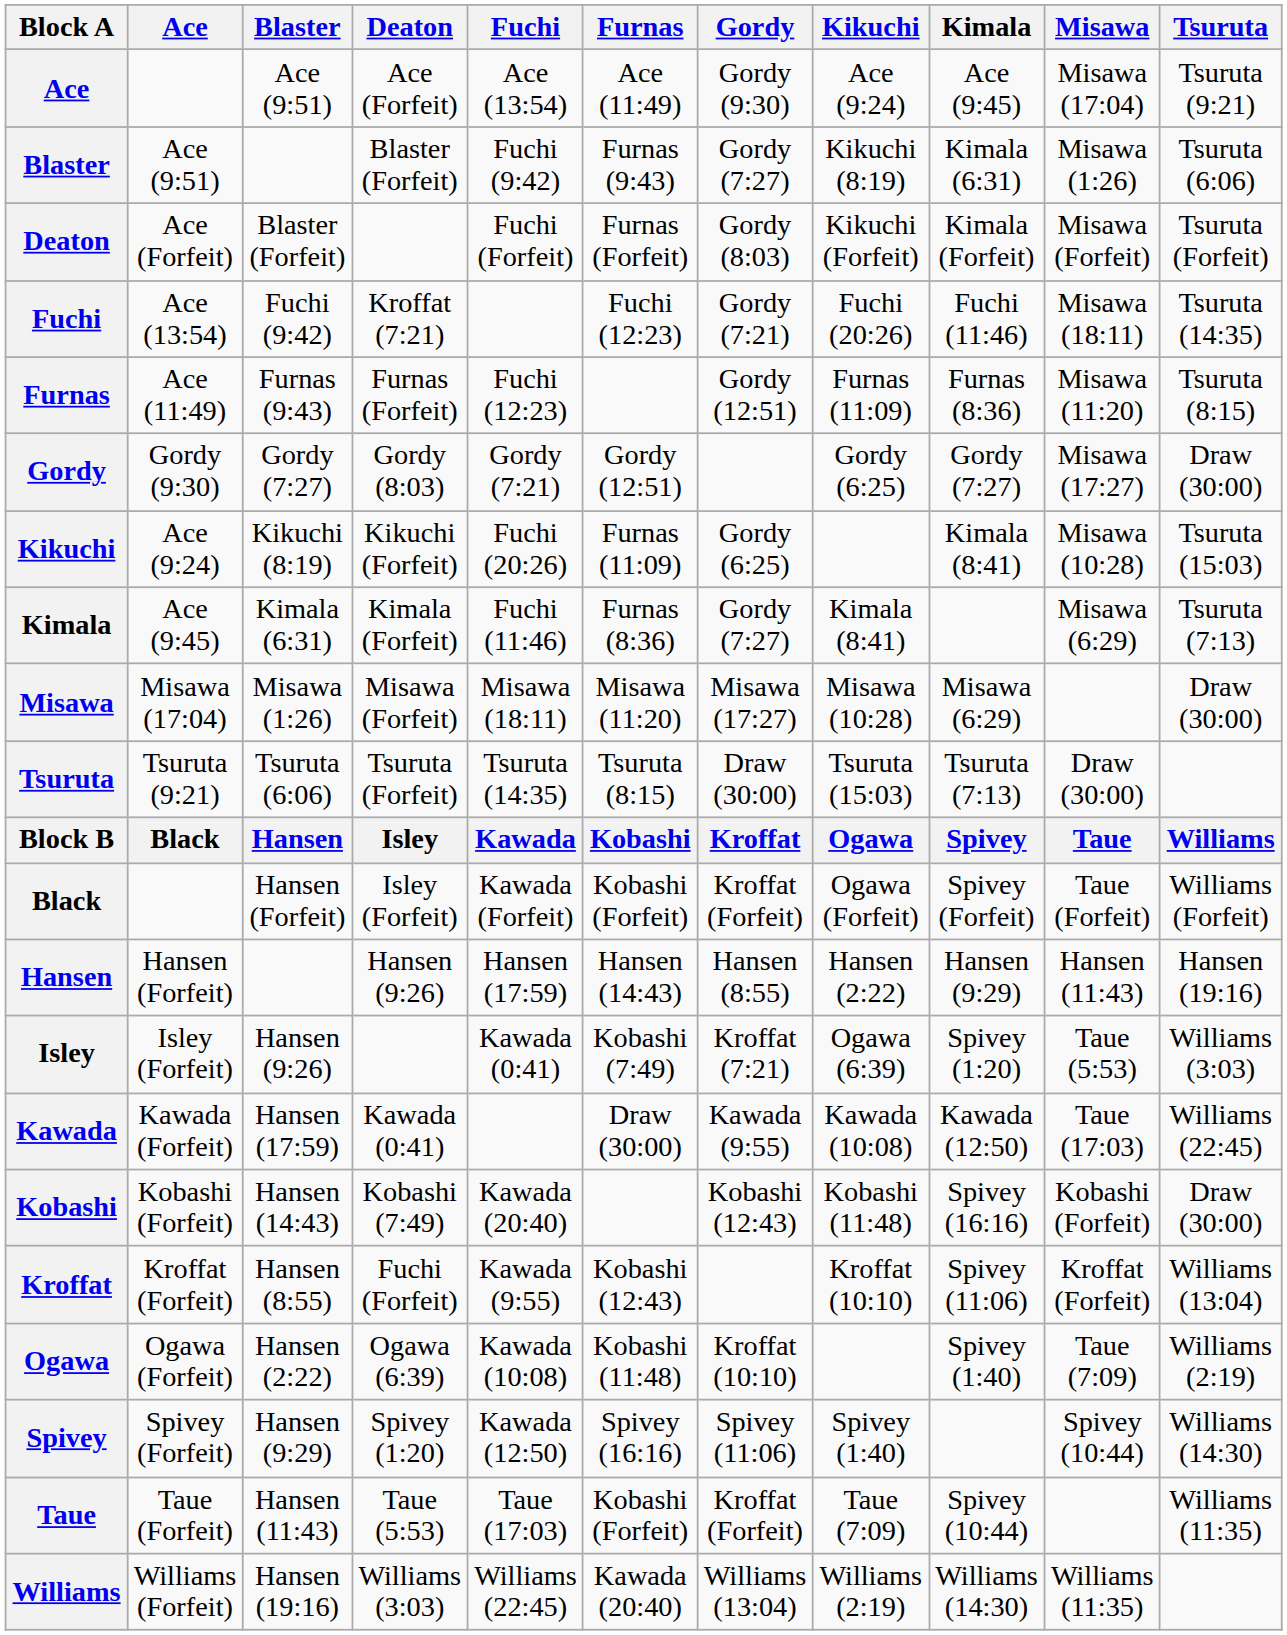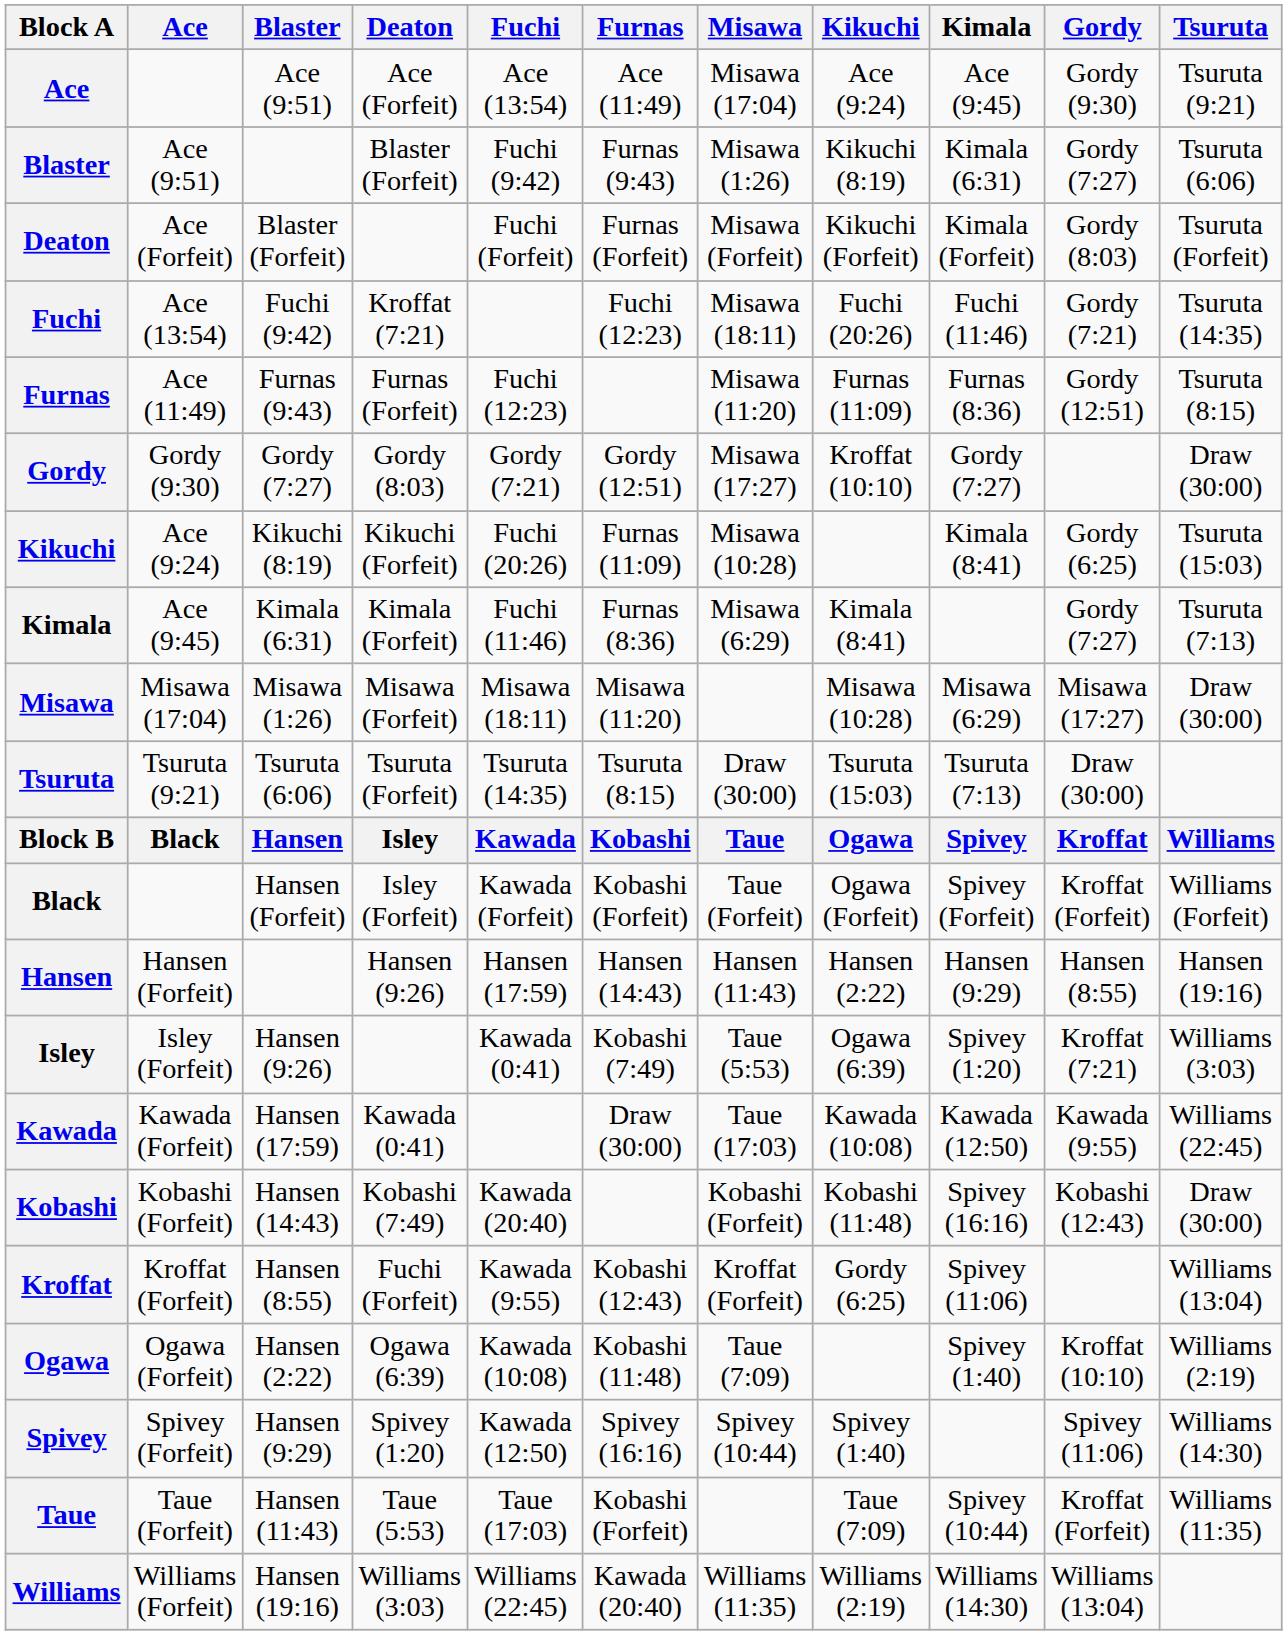columns swapped: (755, 26) <-> (1102, 26)
(871, 471) Gordy (6:25) -> (871, 471) Kroffat (10:10)
(871, 1284) Kroffat (10:10) -> (871, 1284) Gordy (6:25)
